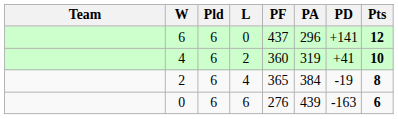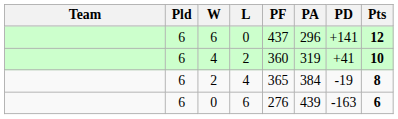columns swapped: (214, 15) <-> (182, 15)
